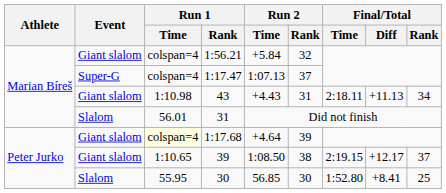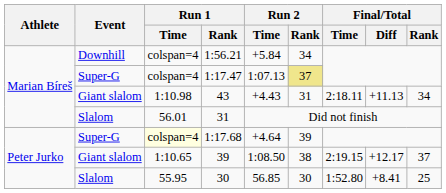(110, 55) Giant slalom -> (101, 55) Downhill
(305, 55) 32 -> (305, 55) 34
(305, 76) no background -> (305, 76) khaki background
(110, 137) Giant slalom -> (99, 137) Super-G
